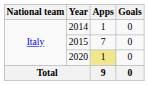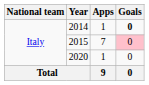(130, 27) normal -> (130, 27) bold
(130, 42) no background -> (130, 42) pink background
(103, 57) khaki background -> (103, 57) no background
